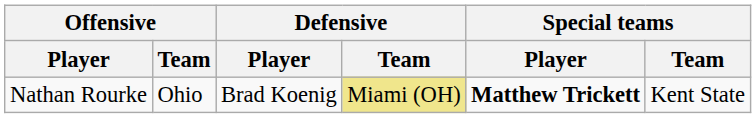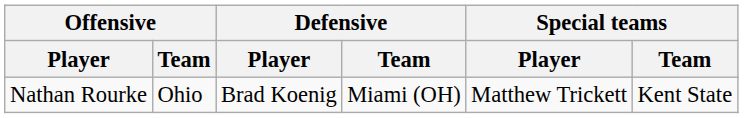(404, 94) khaki background -> (404, 94) no background
(556, 94) bold -> (549, 94) normal
